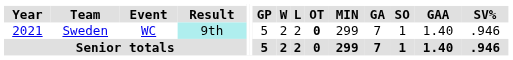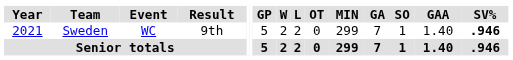(212, 31) paleturquoise background -> (212, 31) no background
(317, 31) bold -> (317, 31) normal
(485, 31) normal -> (485, 31) bold
